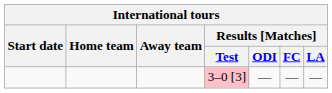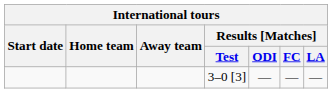(227, 77) pink background -> (227, 77) no background
